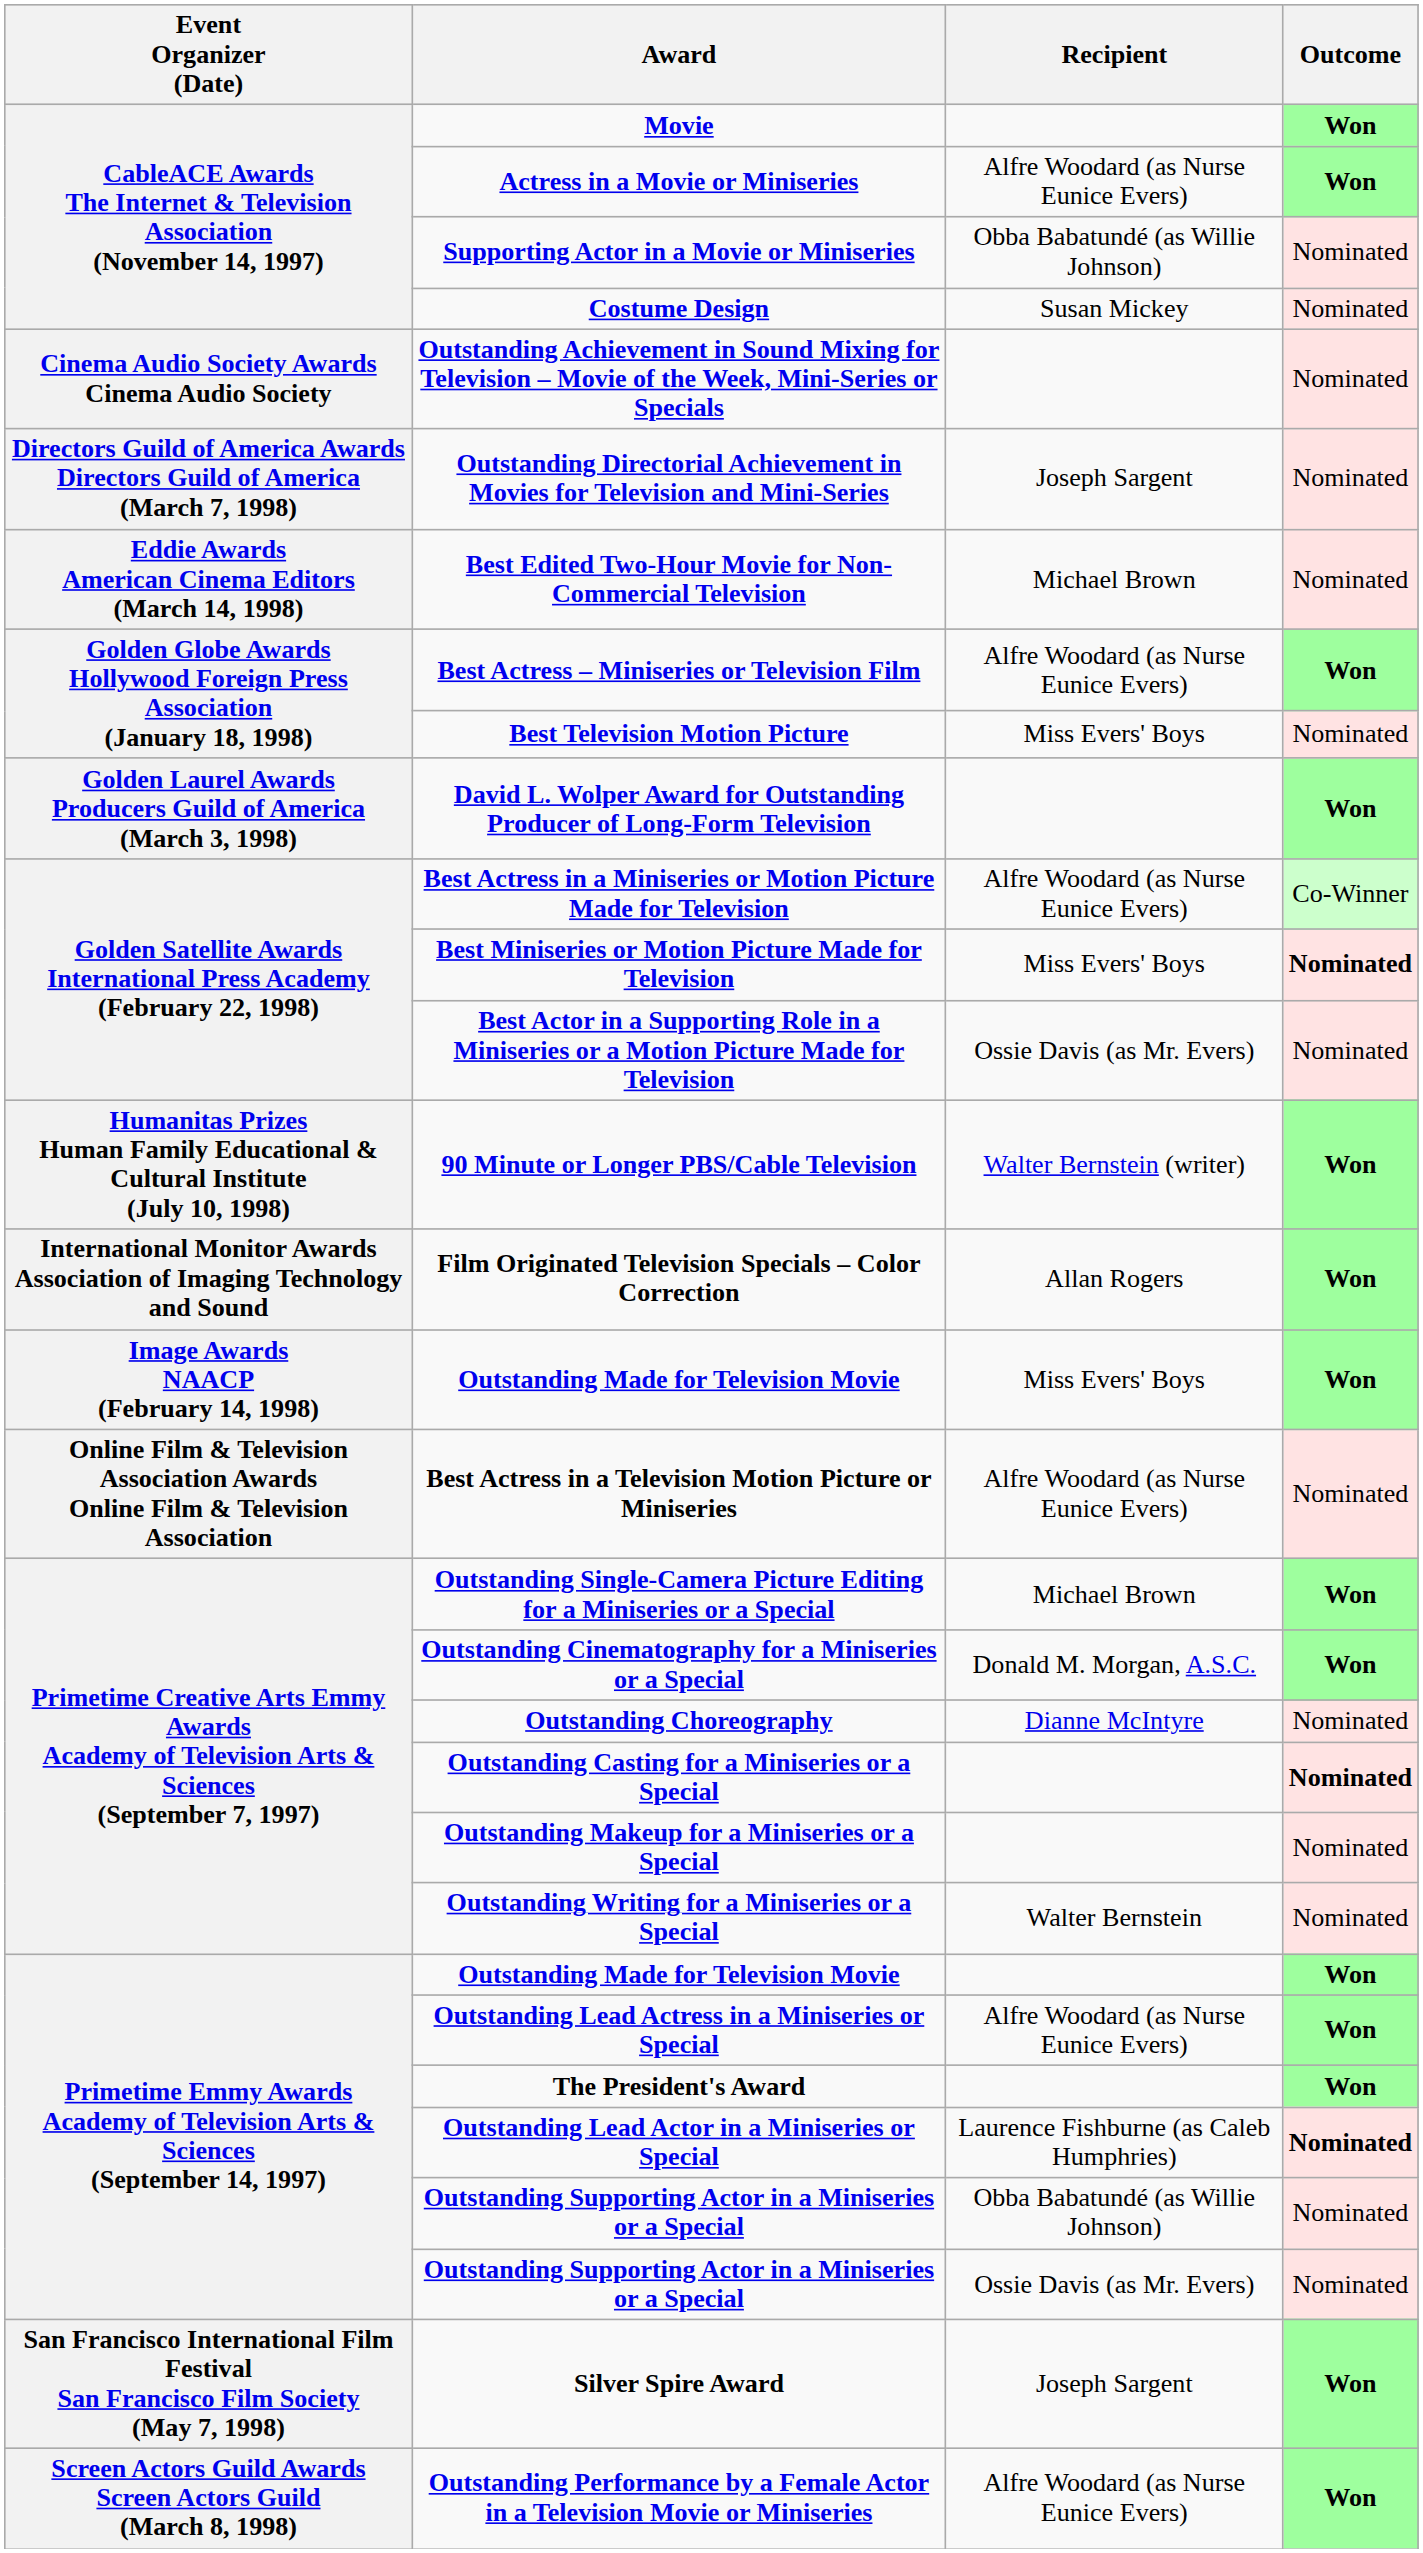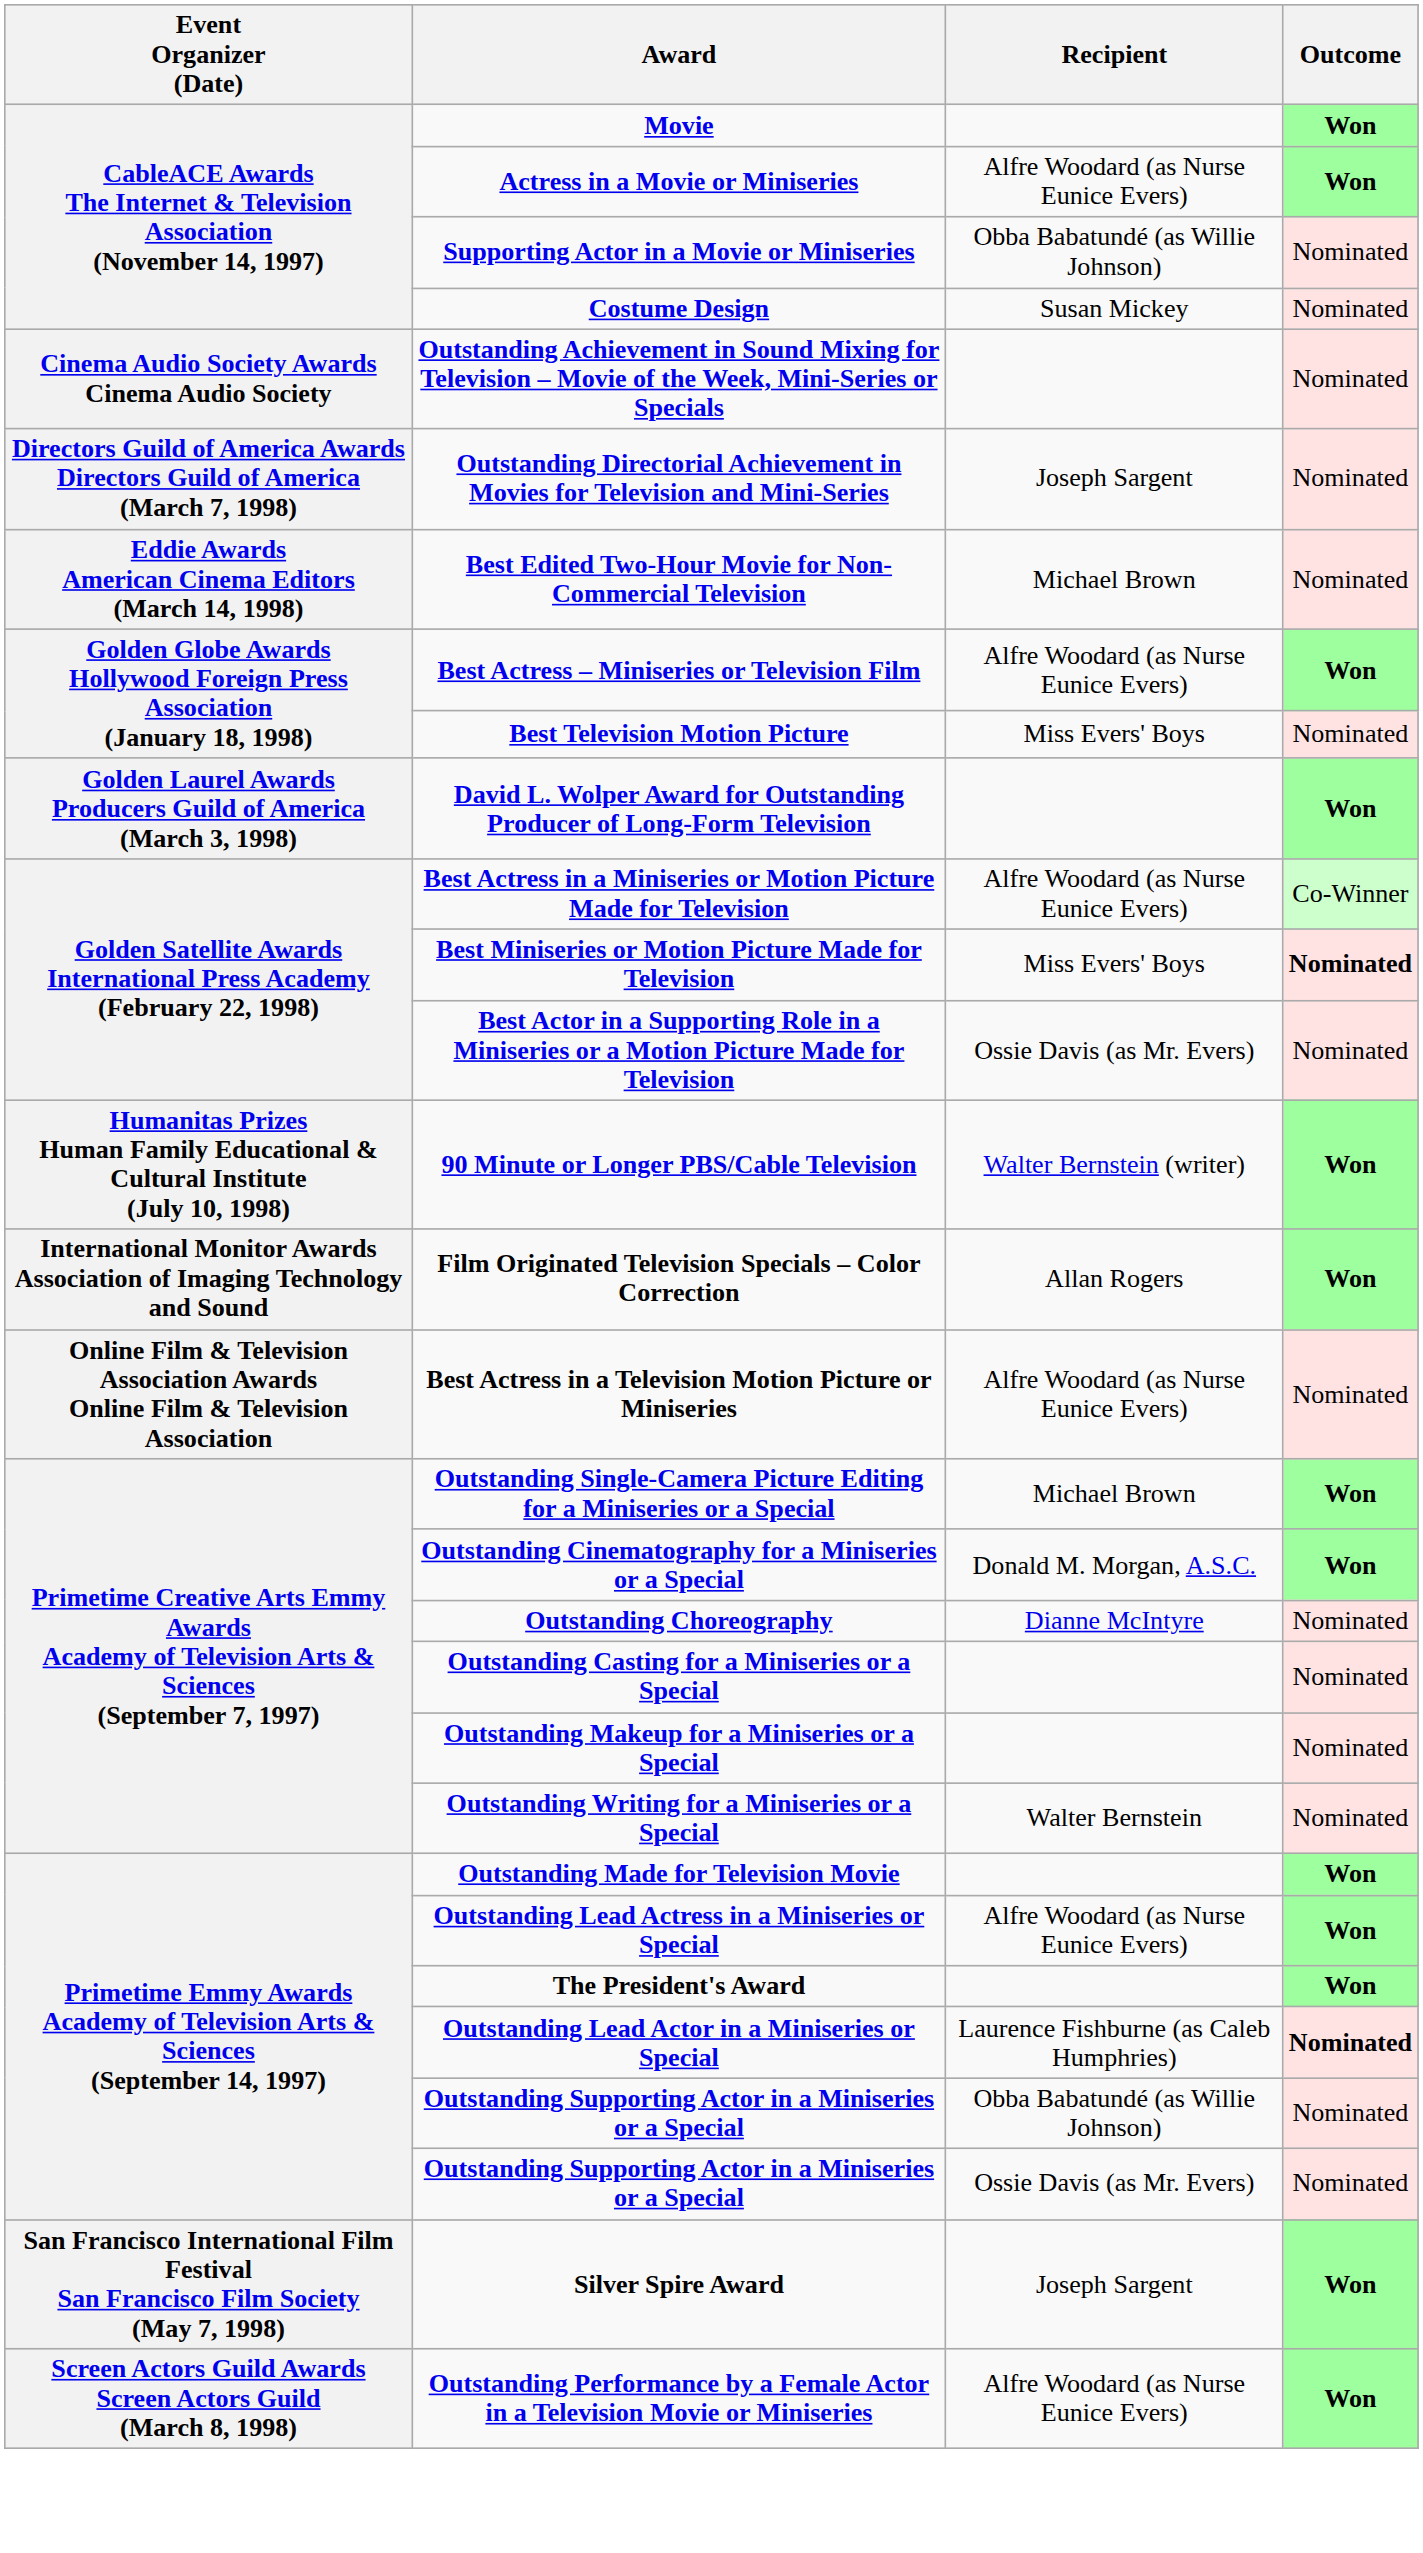- row: (679, 1379)
(1350, 1776) bold -> (1350, 1676) normal
